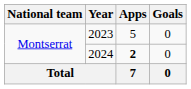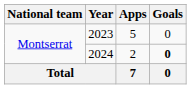(133, 53) bold -> (133, 53) normal
(168, 53) normal -> (168, 53) bold
